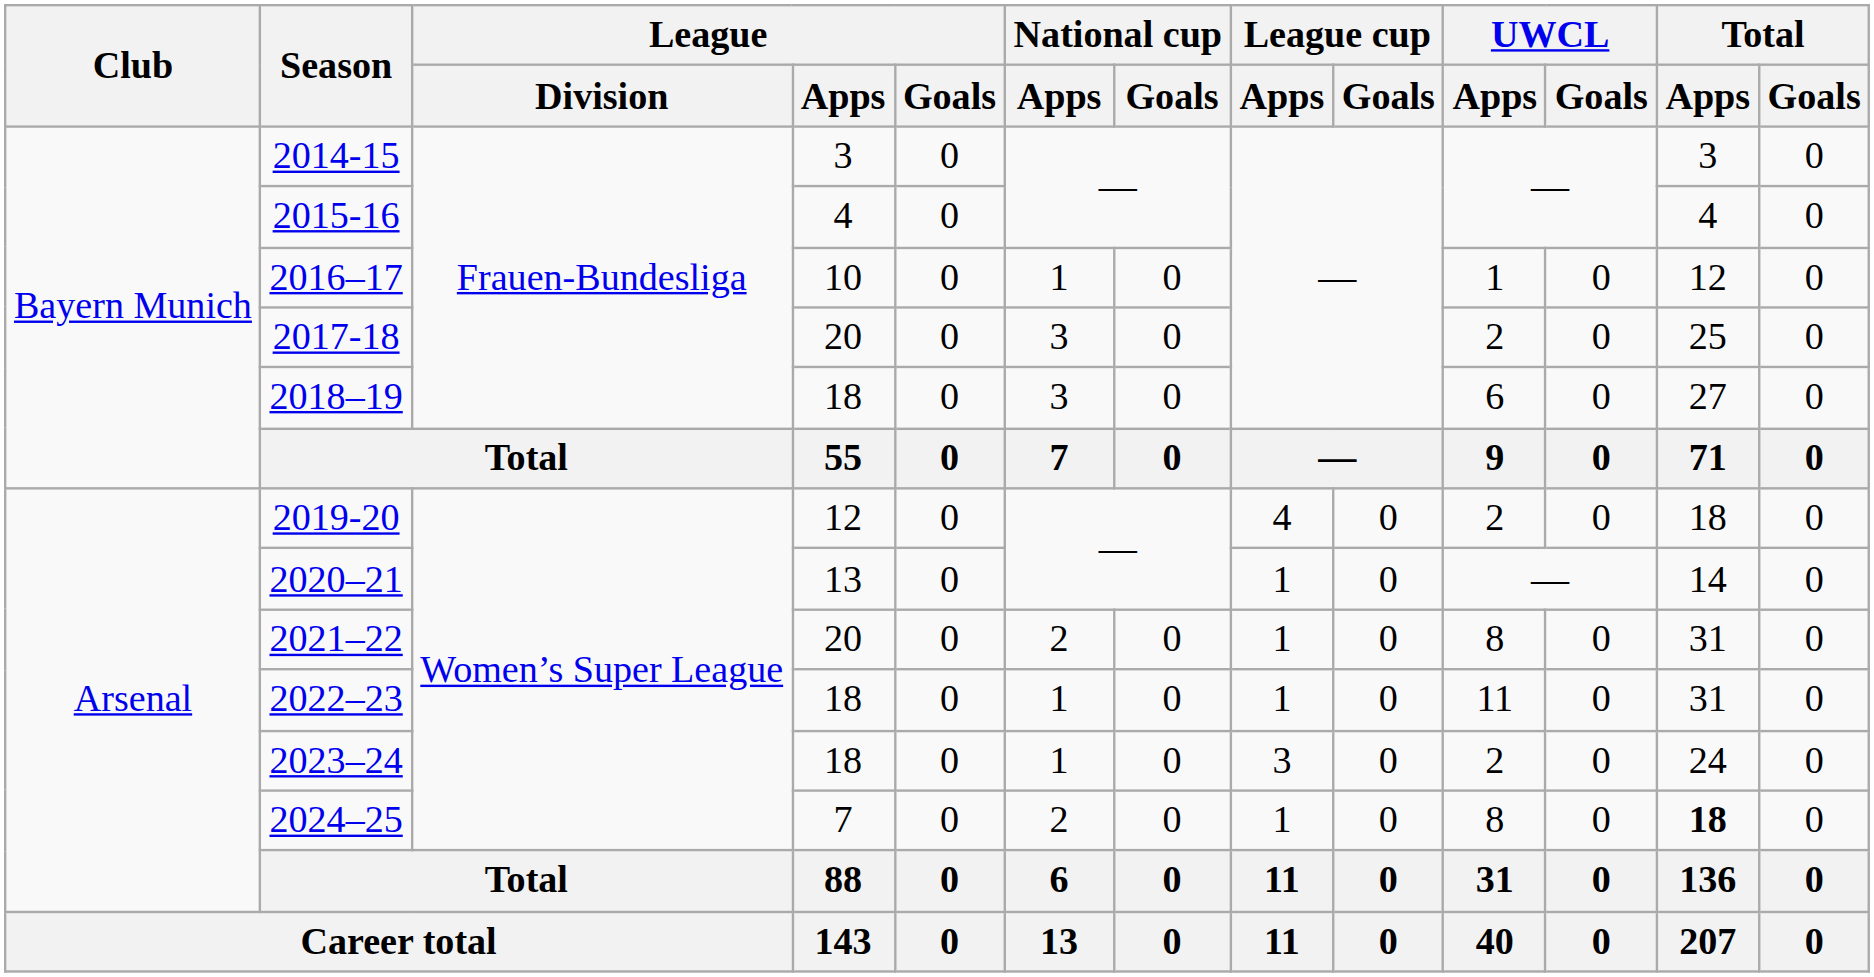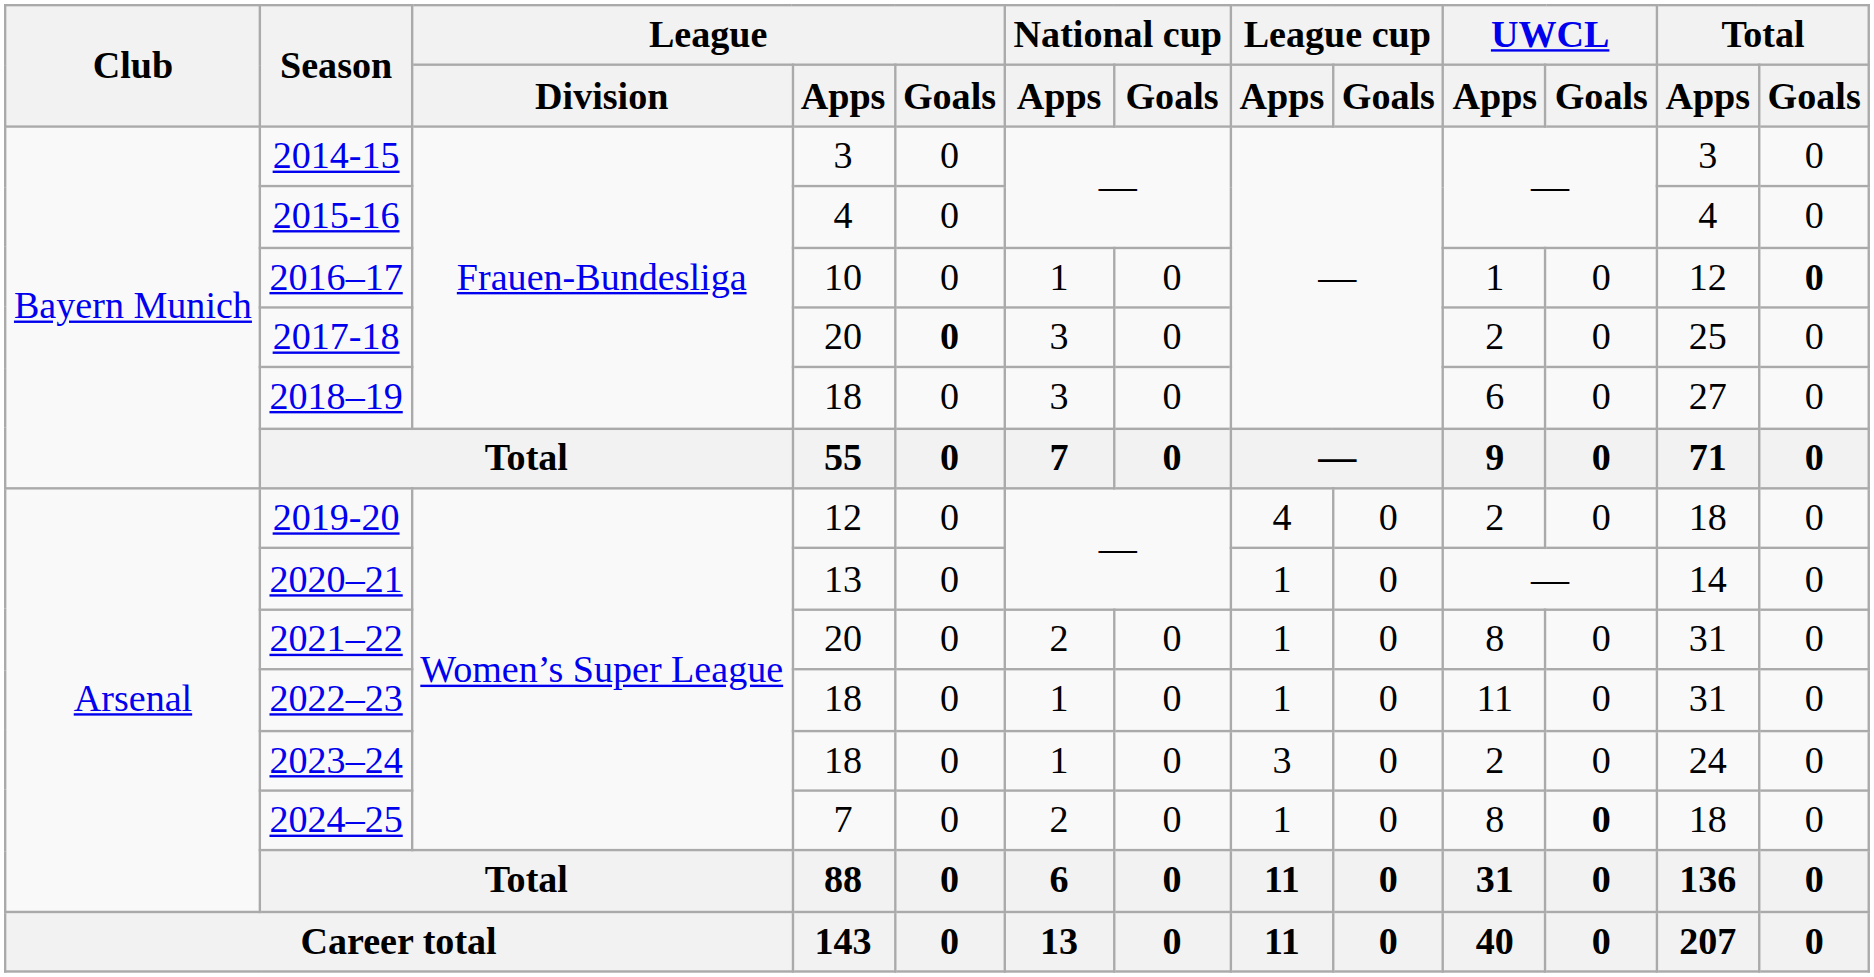(1814, 276) normal -> (1814, 276) bold
(949, 336) normal -> (949, 336) bold
(1601, 819) normal -> (1601, 819) bold
(1708, 819) bold -> (1708, 819) normal
